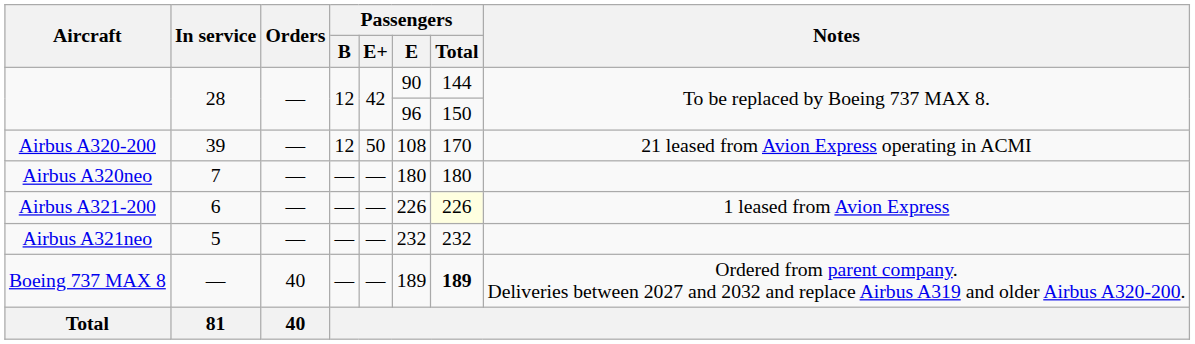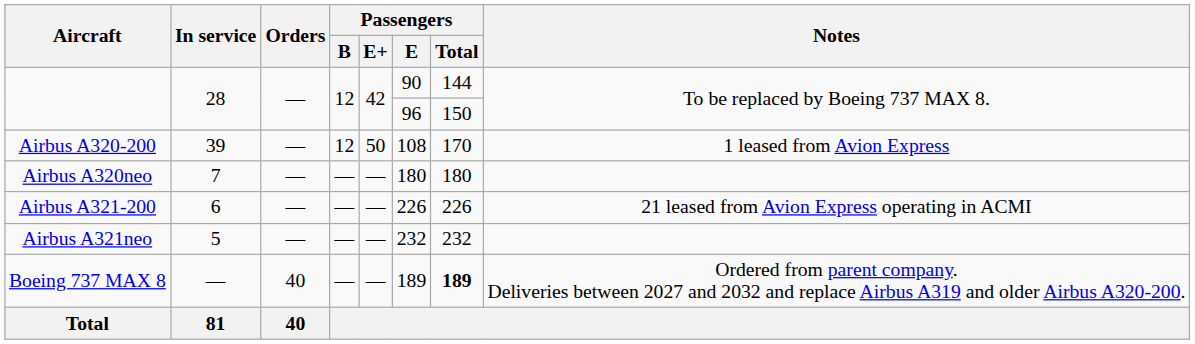(836, 144) 21 leased from Avion Express operating in ACMI -> (836, 144) 1 leased from Avion Express
(457, 207) lightyellow background -> (457, 207) no background
(836, 207) 1 leased from Avion Express -> (836, 207) 21 leased from Avion Express operating in ACMI
